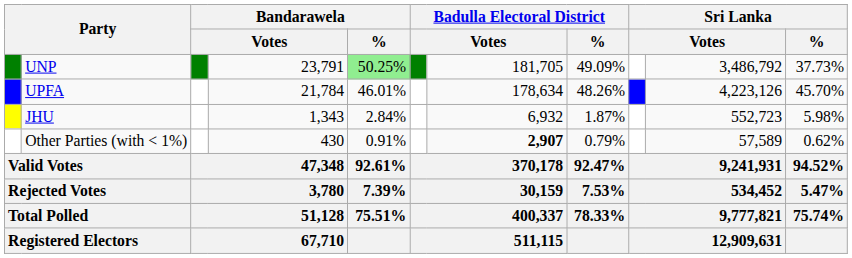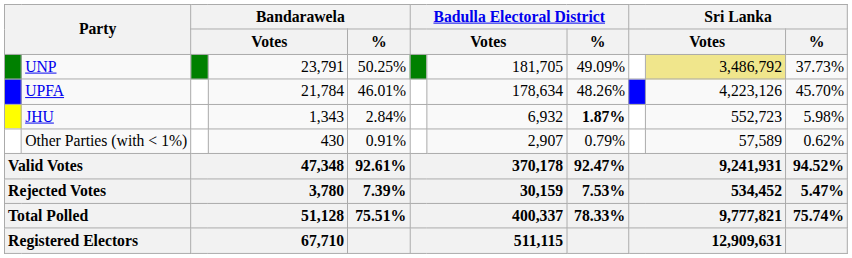(382, 66) lightgreen background -> (382, 66) no background
(751, 66) no background -> (751, 66) khaki background
(605, 116) normal -> (604, 116) bold
(545, 141) bold -> (545, 141) normal
